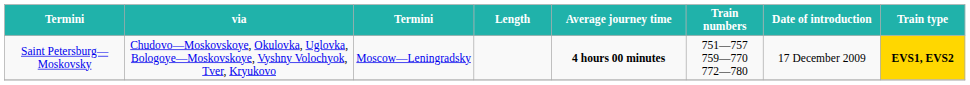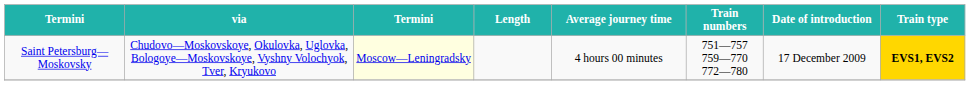(414, 57) no background -> (414, 57) lightyellow background
(619, 57) bold -> (619, 57) normal
